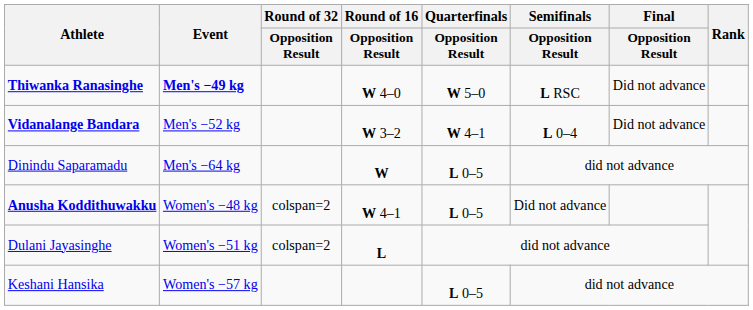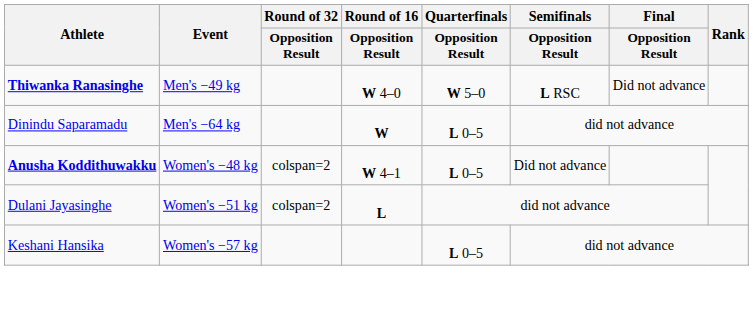(203, 85) bold -> (202, 85) normal
- row: (74, 125)
